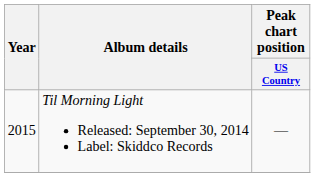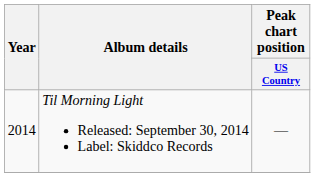(22, 131) 2015 -> (22, 131) 2014
